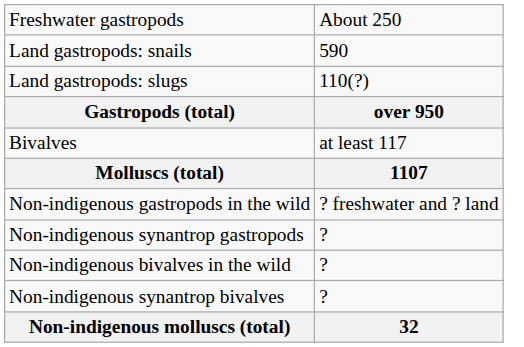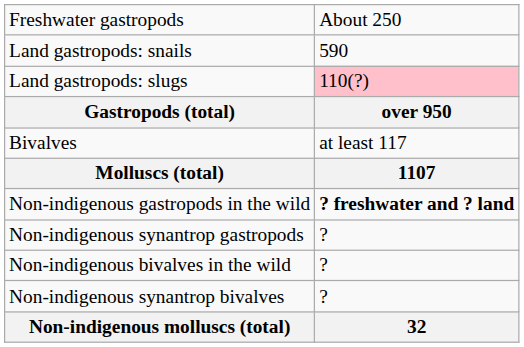(344, 81) no background -> (344, 81) pink background
(409, 204) normal -> (417, 204) bold
